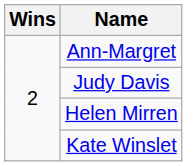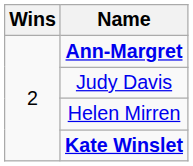(121, 51) normal -> (124, 51) bold
(121, 144) normal -> (124, 144) bold
